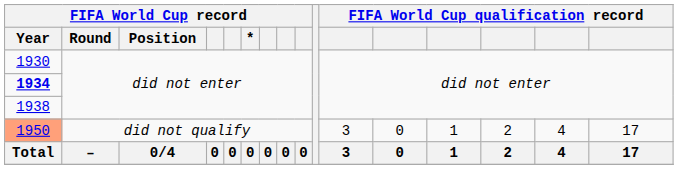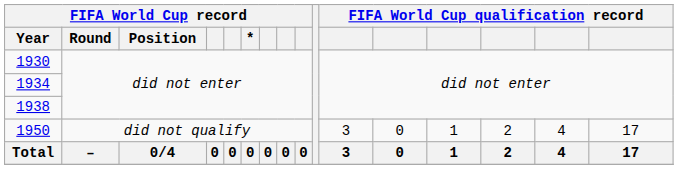(33, 85) bold -> (33, 85) normal
(33, 130) lightsalmon background -> (33, 130) no background
